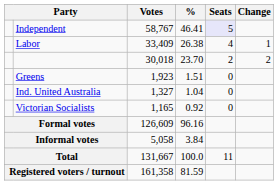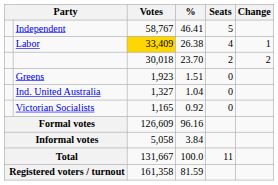(231, 28) lavender background -> (231, 28) no background
(159, 44) no background -> (159, 44) gold background
